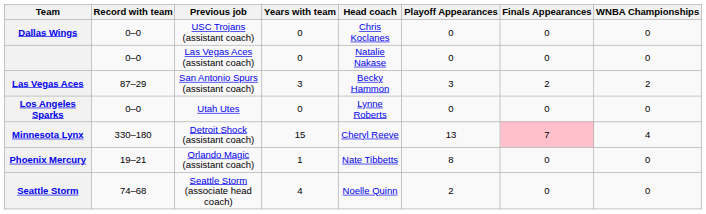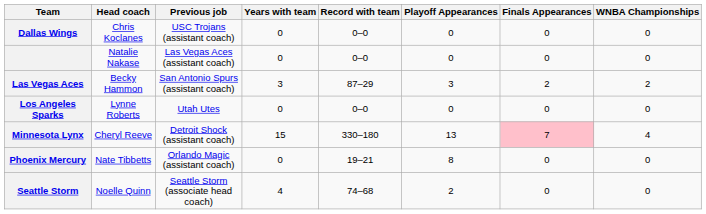columns swapped: (370, 12) <-> (133, 12)
(300, 160) 1 -> (280, 160) 0
